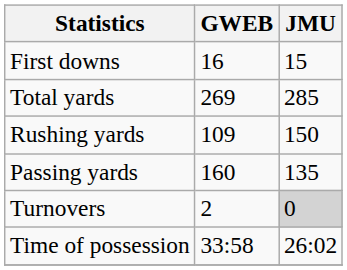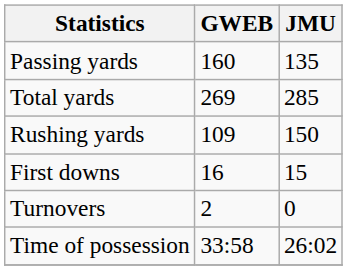rows swapped: (65, 60) <-> (74, 171)
(290, 208) lightgrey background -> (290, 208) no background
